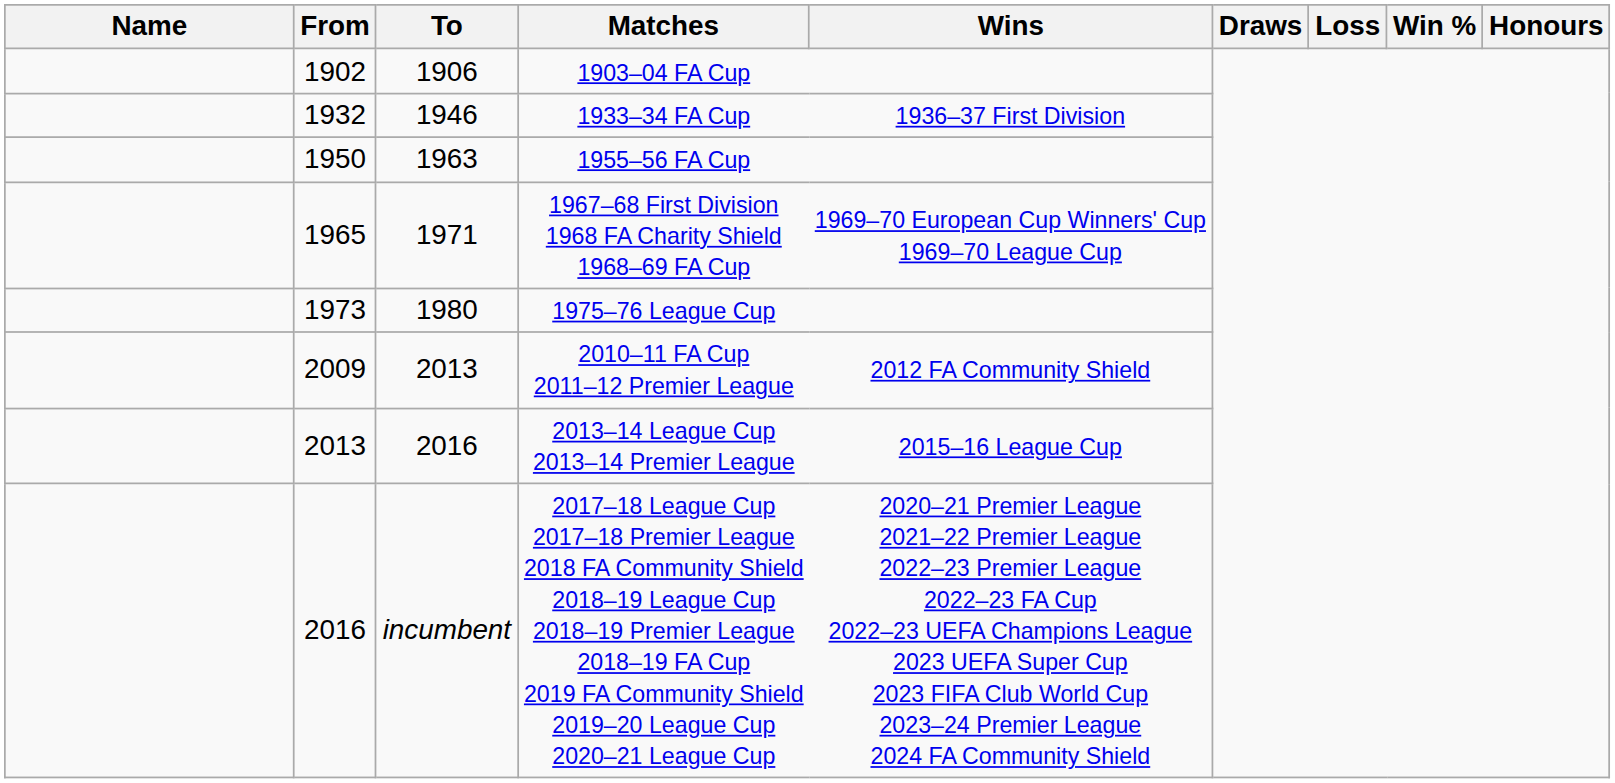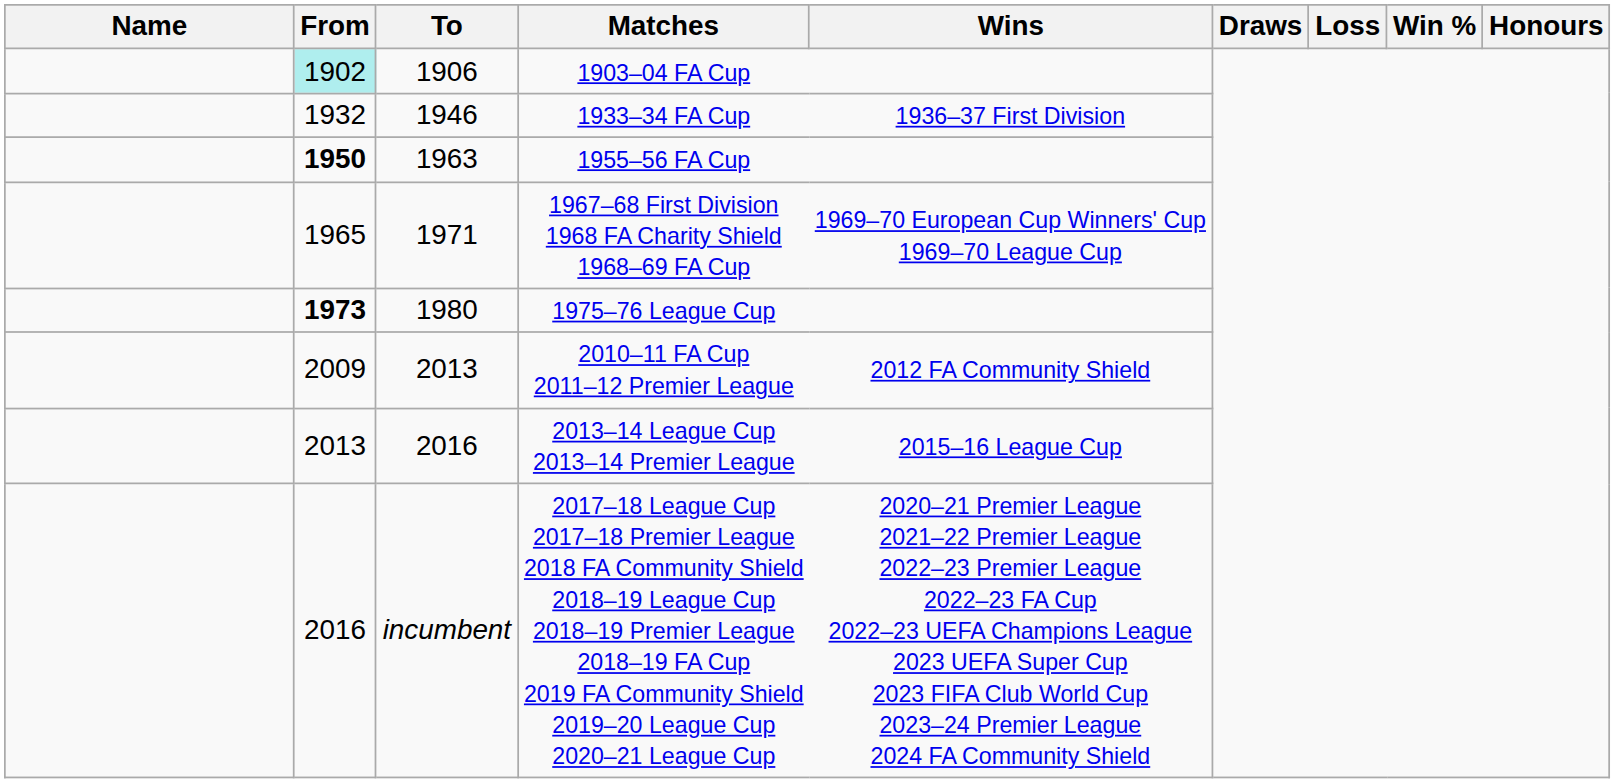(335, 70) no background -> (335, 70) paleturquoise background
(335, 159) normal -> (335, 159) bold
(335, 309) normal -> (335, 309) bold
